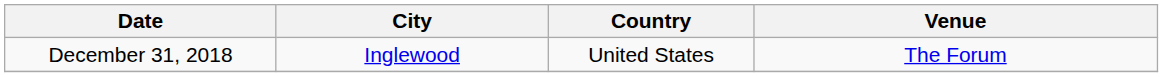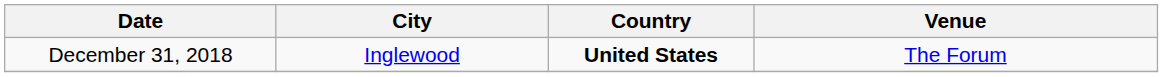(651, 54) normal -> (651, 54) bold
